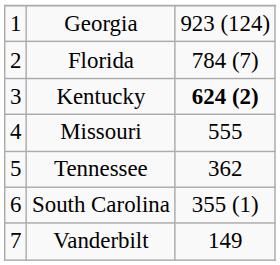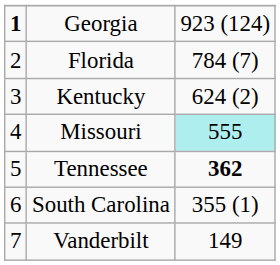(16, 23) normal -> (16, 23) bold
(225, 96) bold -> (225, 96) normal
(225, 132) no background -> (225, 132) paleturquoise background
(225, 168) normal -> (225, 168) bold
